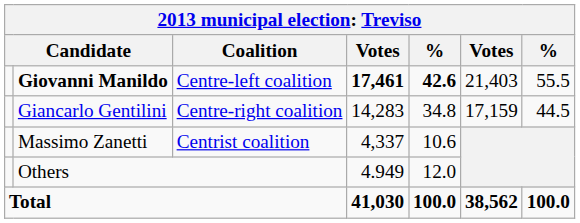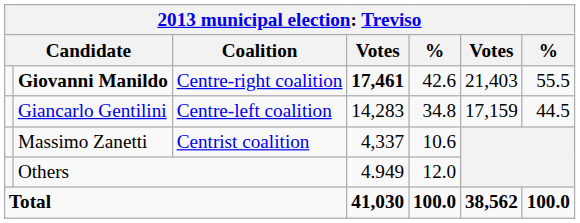(254, 80) Centre-left coalition -> (260, 80) Centre-right coalition
(439, 80) bold -> (439, 80) normal
(260, 111) Centre-right coalition -> (254, 111) Centre-left coalition
